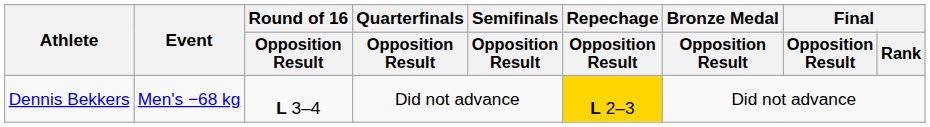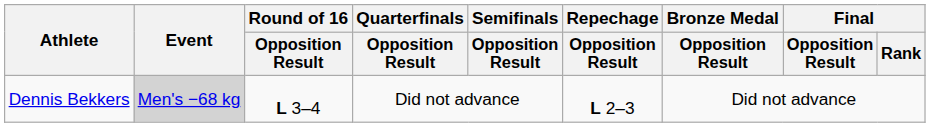(189, 99) no background -> (189, 99) lightgrey background
(612, 109) gold background -> (612, 109) no background
